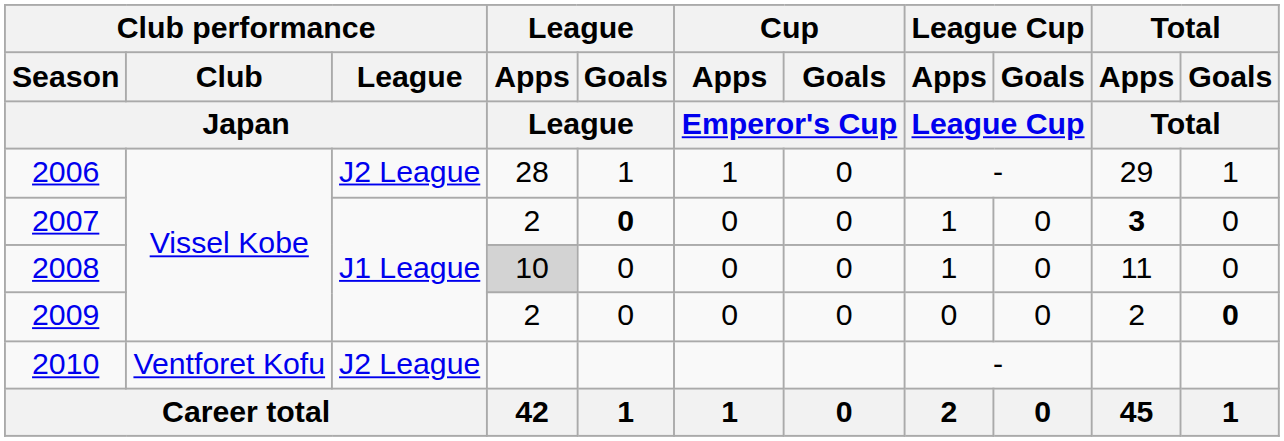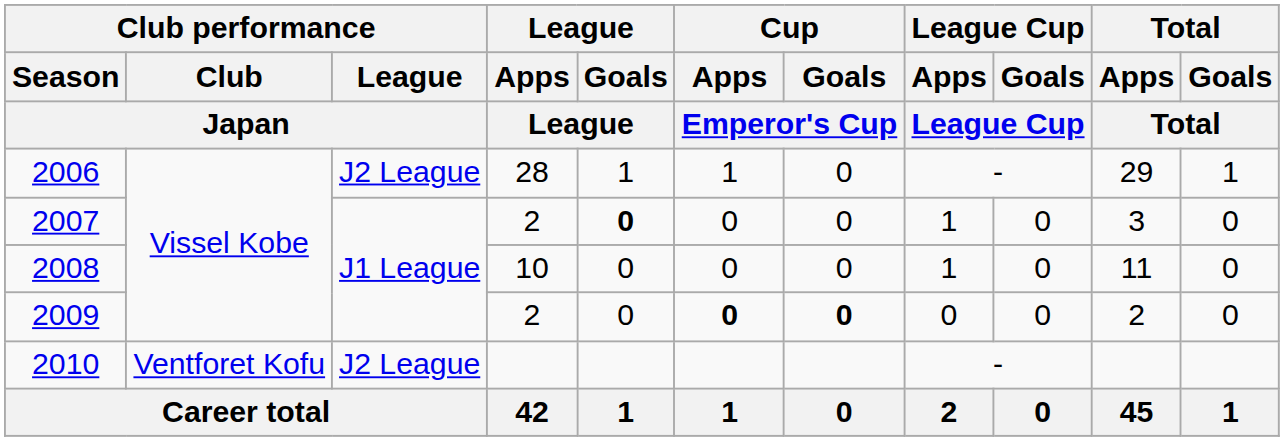(1137, 220) bold -> (1137, 220) normal
(532, 268) lightgrey background -> (532, 268) no background
(730, 316) normal -> (730, 316) bold
(844, 316) normal -> (844, 316) bold
(1230, 316) bold -> (1230, 316) normal
